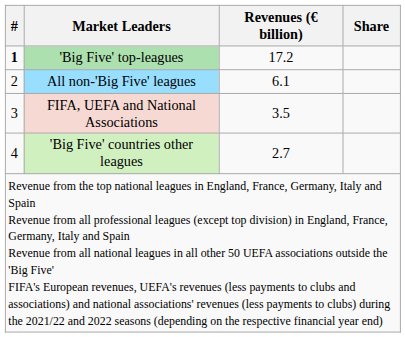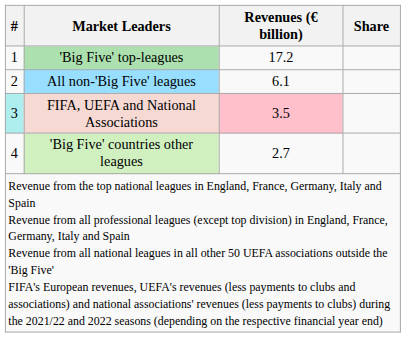(14, 57) bold -> (14, 57) normal
(14, 113) no background -> (14, 113) paleturquoise background
(281, 113) no background -> (281, 113) pink background
